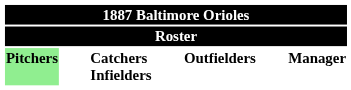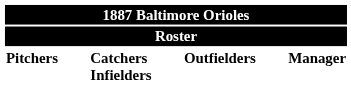(32, 57) lightgreen background -> (32, 57) no background
